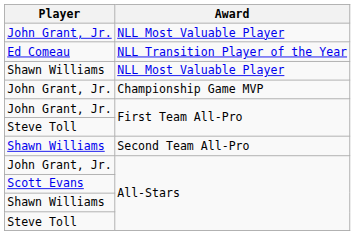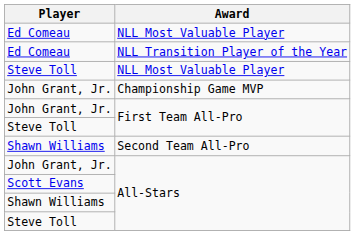(59, 33) John Grant, Jr. -> (39, 33) Ed Comeau
(56, 70) Shawn Williams -> (42, 70) Steve Toll
